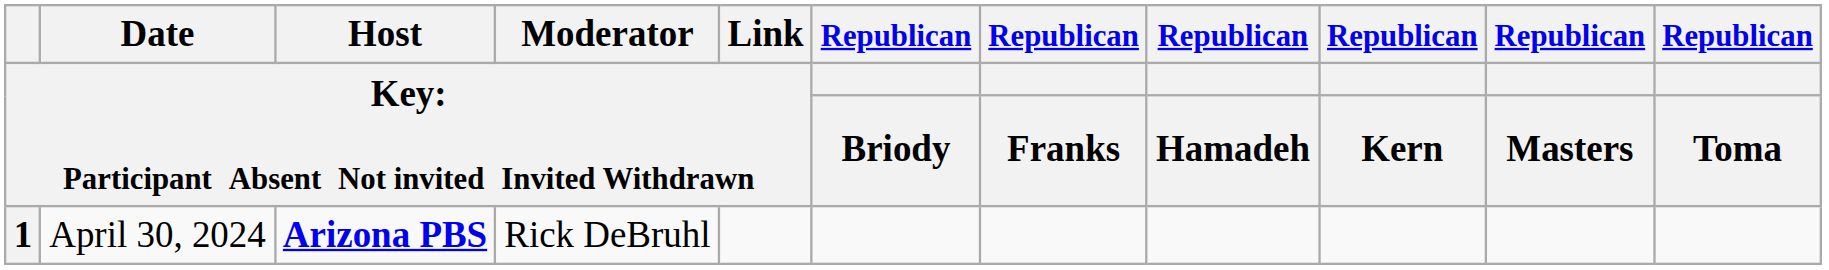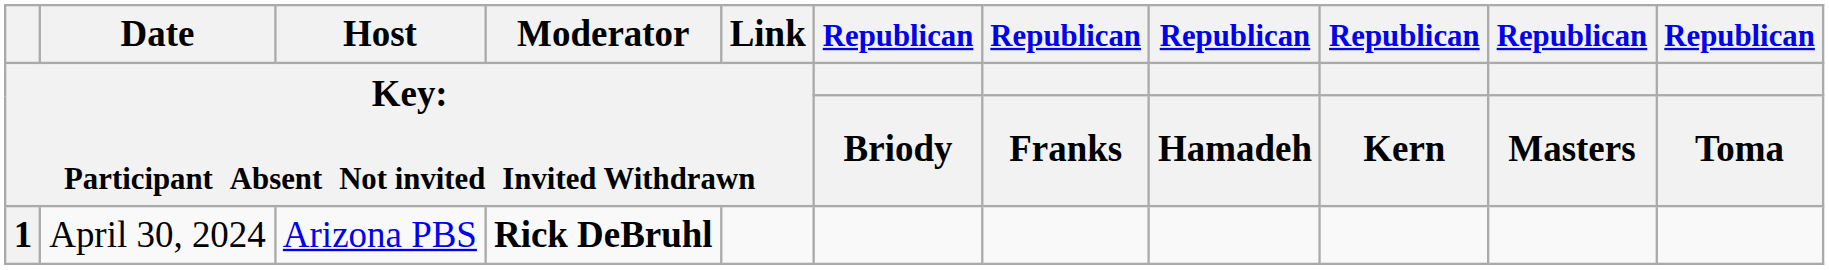(385, 234) bold -> (380, 234) normal
(607, 234) normal -> (603, 234) bold
